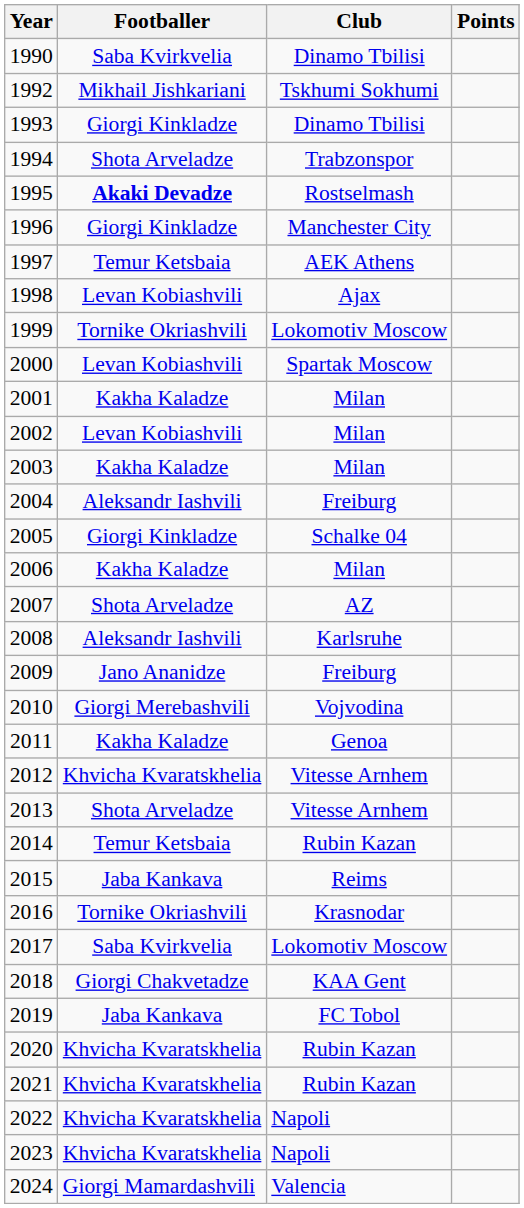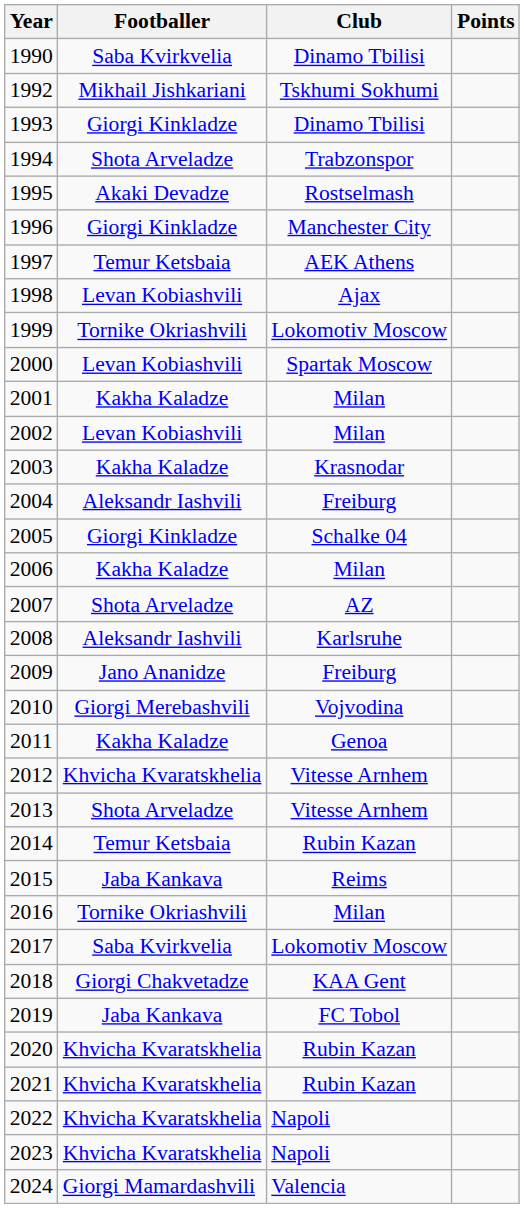(162, 192) bold -> (162, 192) normal
(359, 466) Milan -> (359, 466) Krasnodar
(359, 912) Krasnodar -> (359, 912) Milan
